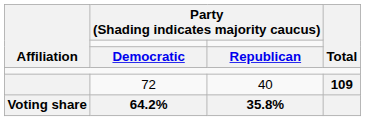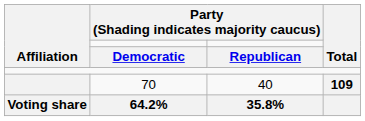(149, 84) 72 -> (149, 84) 70
